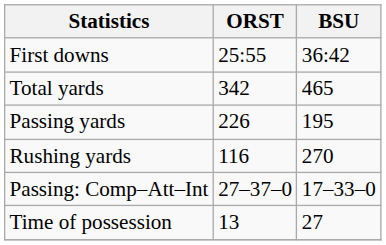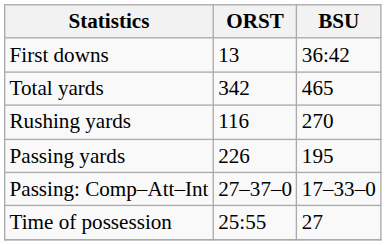(242, 54) 25:55 -> (229, 54) 13
rows swapped: (70, 155) <-> (67, 121)
(229, 222) 13 -> (242, 222) 25:55
